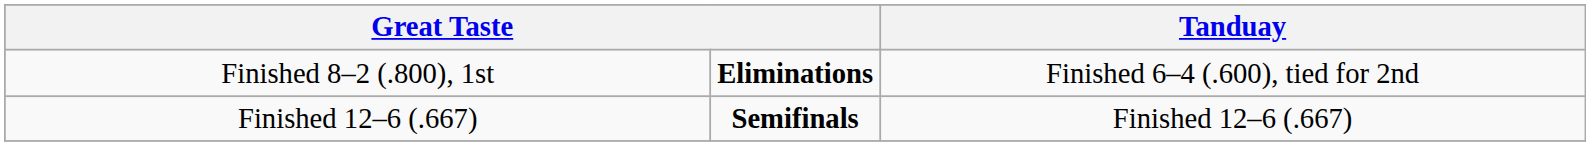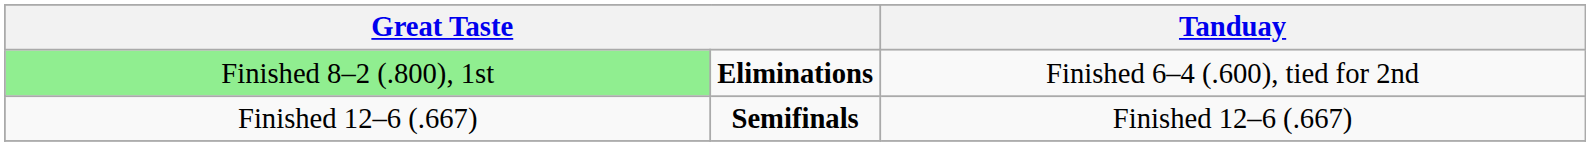(358, 72) no background -> (358, 72) lightgreen background
